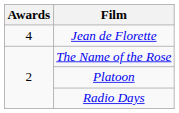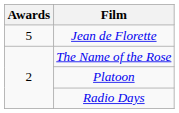(29, 35) 4 -> (29, 35) 5
